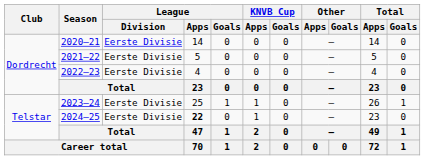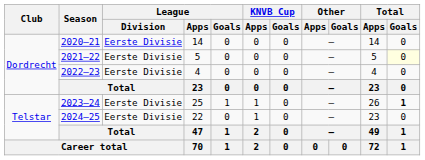(403, 57) no background -> (403, 57) lightyellow background
(403, 102) normal -> (403, 102) bold
(198, 117) bold -> (198, 117) normal
